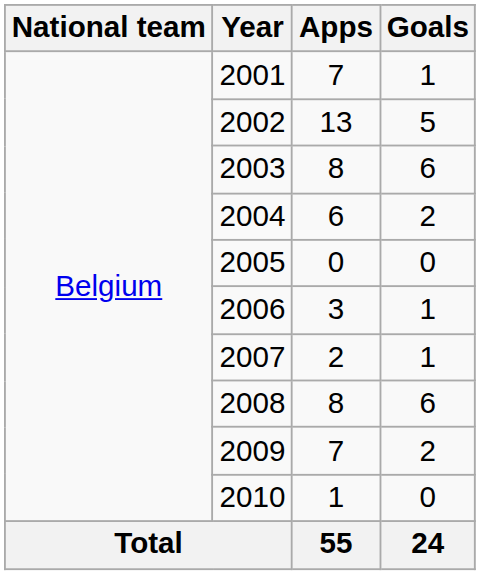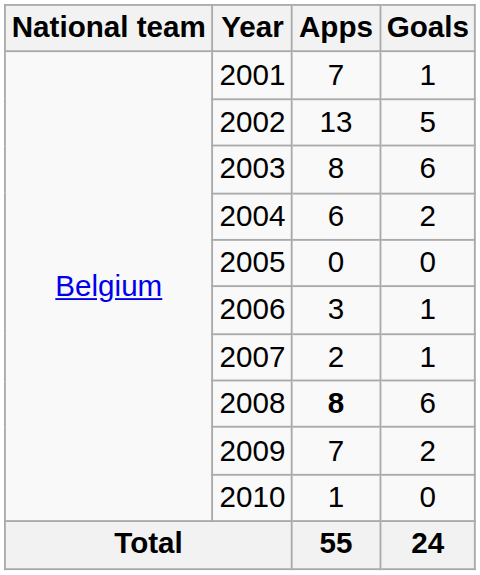(336, 403) normal -> (336, 403) bold
